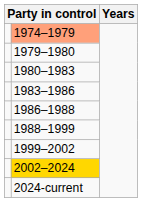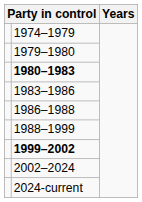(44, 33) lightsalmon background -> (44, 33) no background
(44, 71) normal -> (44, 71) bold
(44, 149) normal -> (44, 149) bold
(44, 168) gold background -> (44, 168) no background
